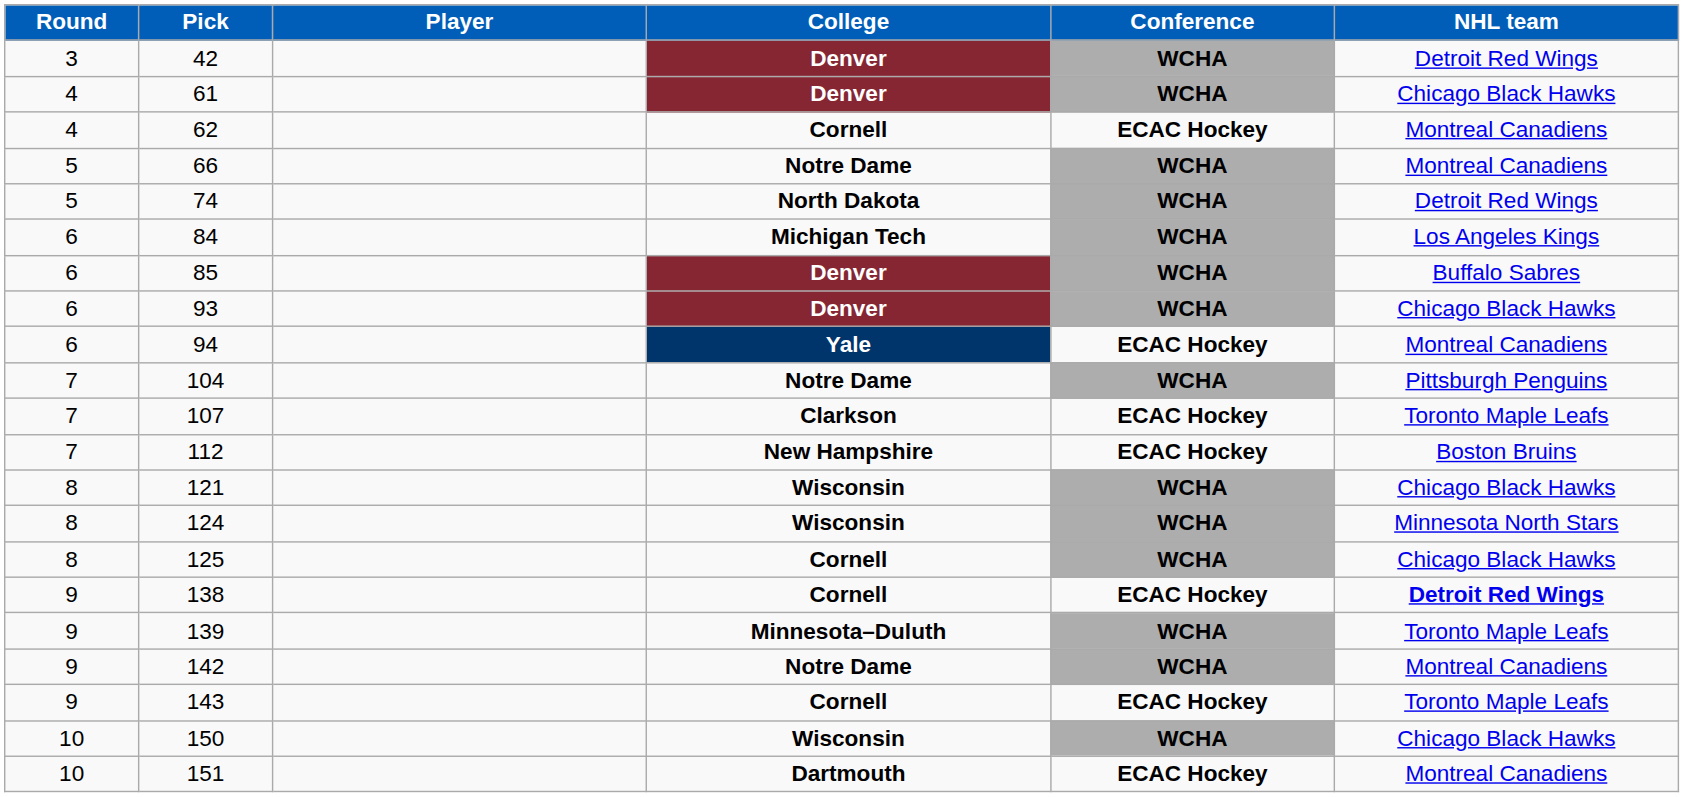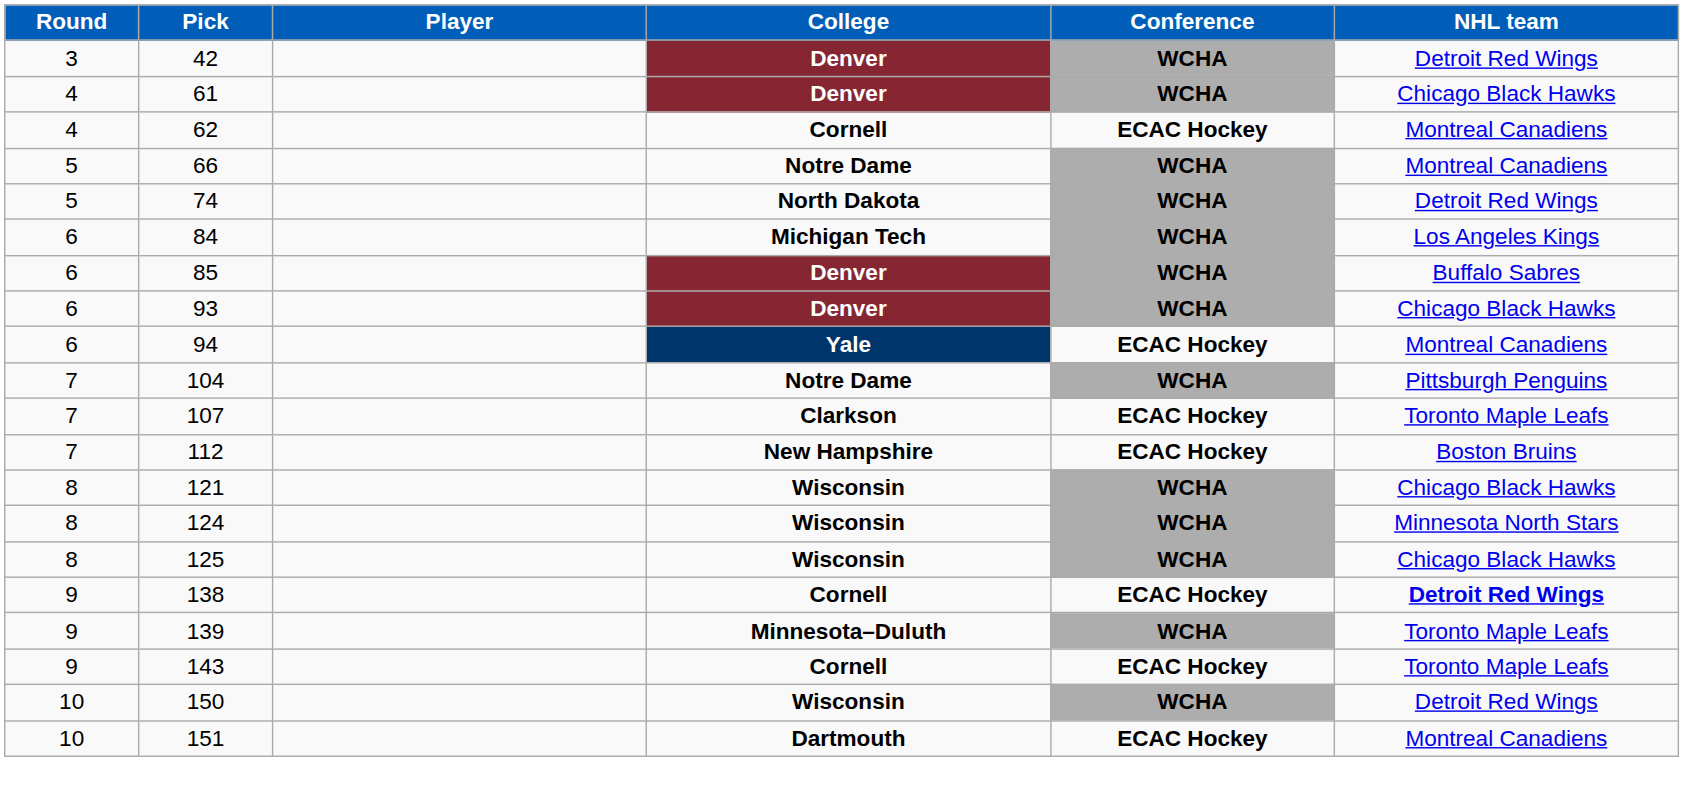(848, 559) Cornell -> (848, 559) Wisconsin
- row: (206, 666)
(1506, 737) Chicago Black Hawks -> (1506, 702) Detroit Red Wings
